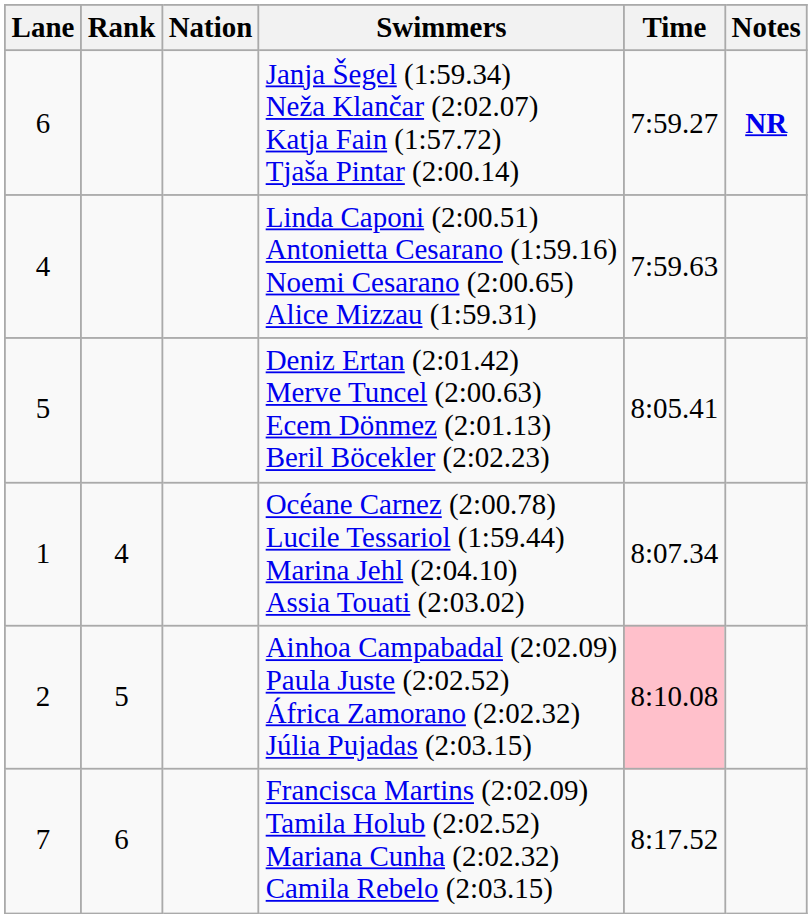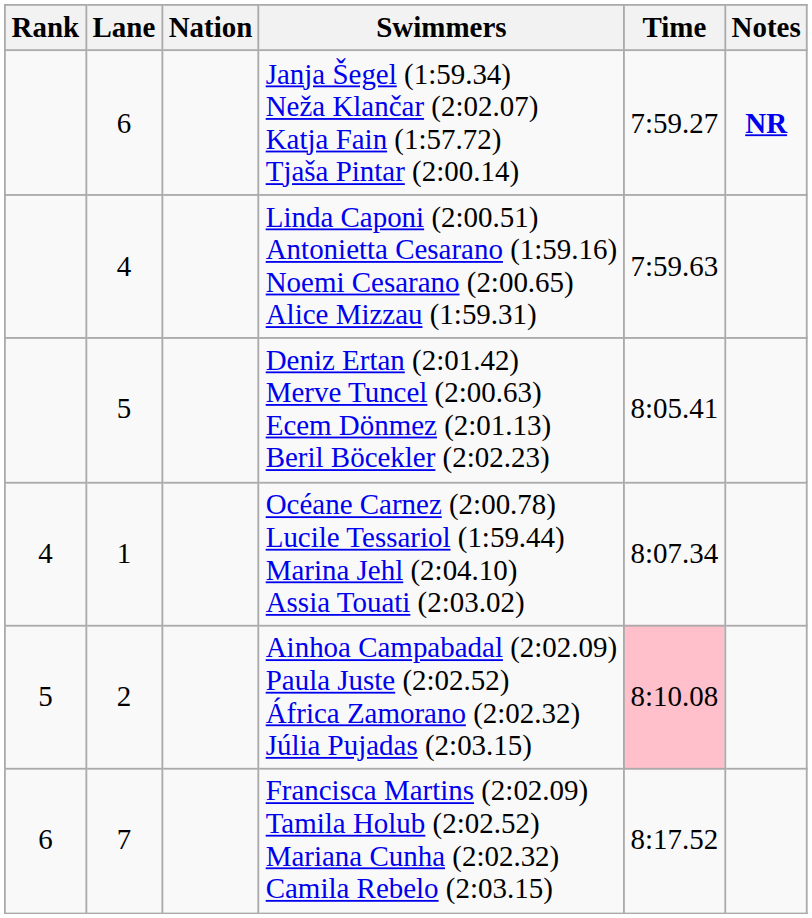columns swapped: (121, 27) <-> (43, 27)
